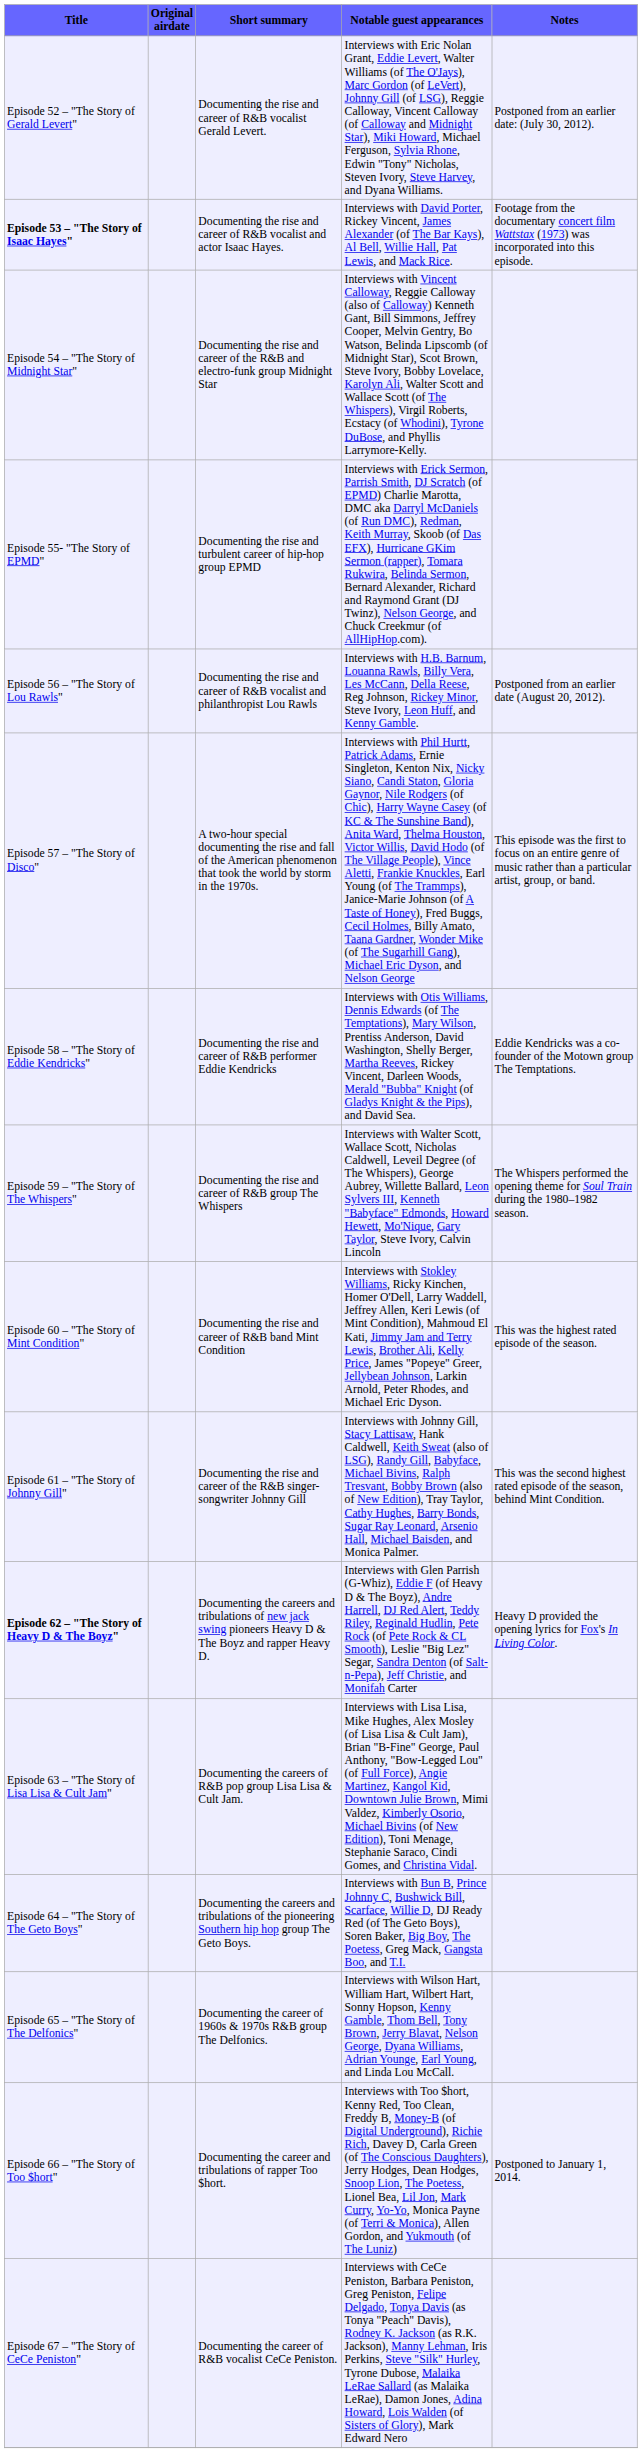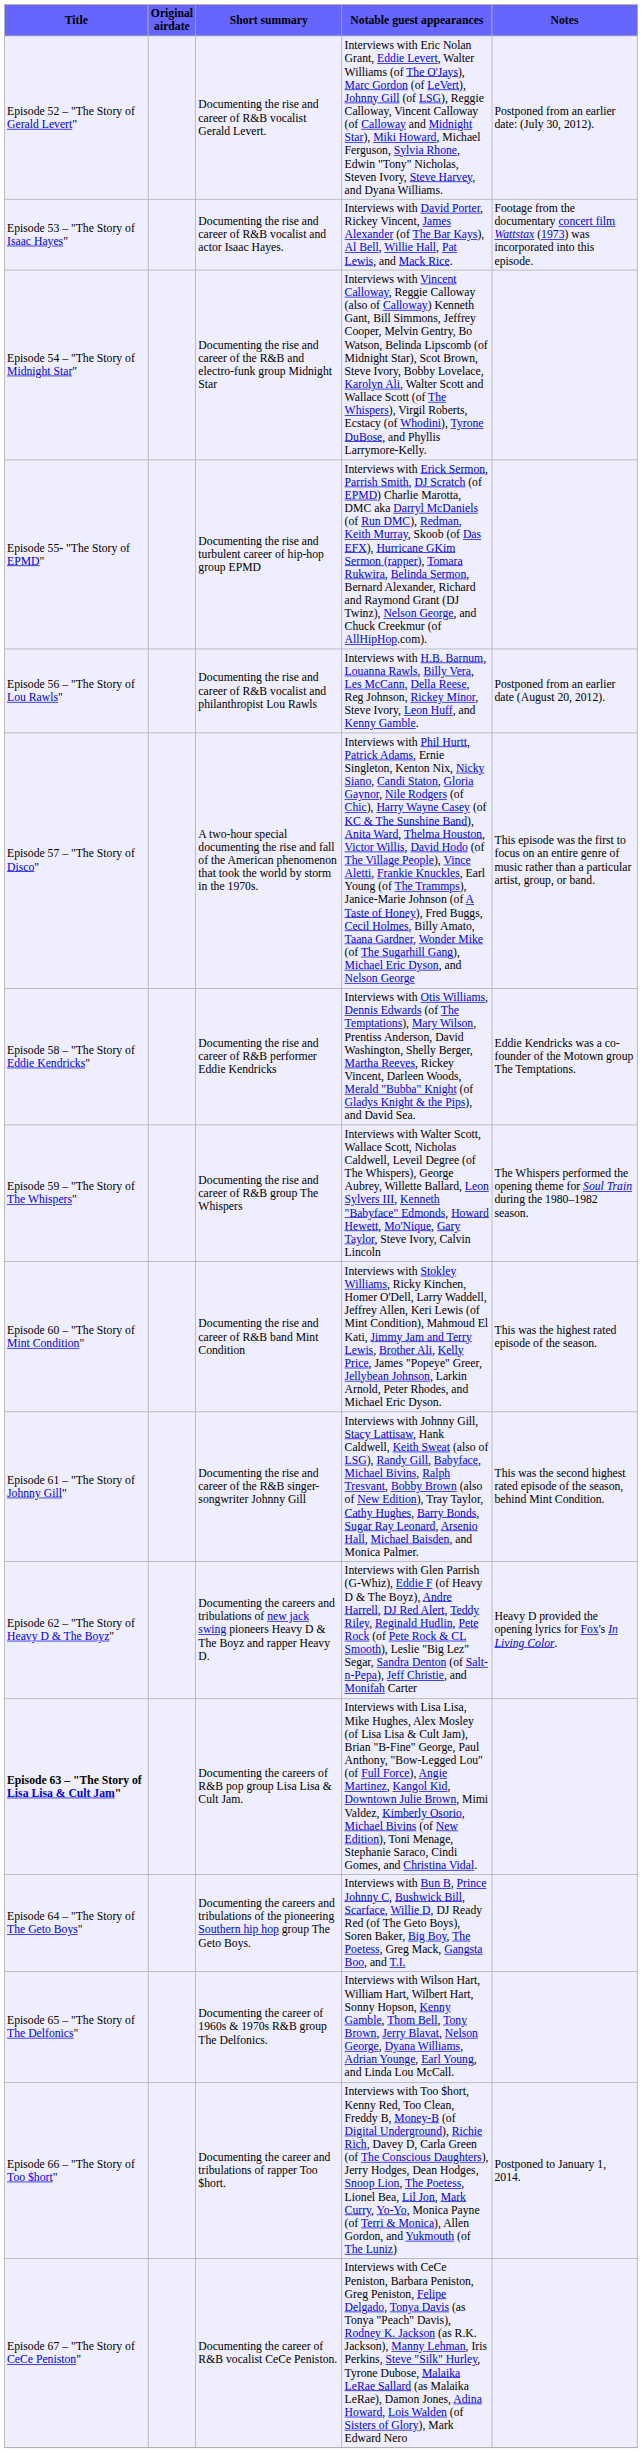(74, 234) bold -> (71, 234) normal
(74, 1630) bold -> (71, 1630) normal
(71, 1786) normal -> (74, 1786) bold
